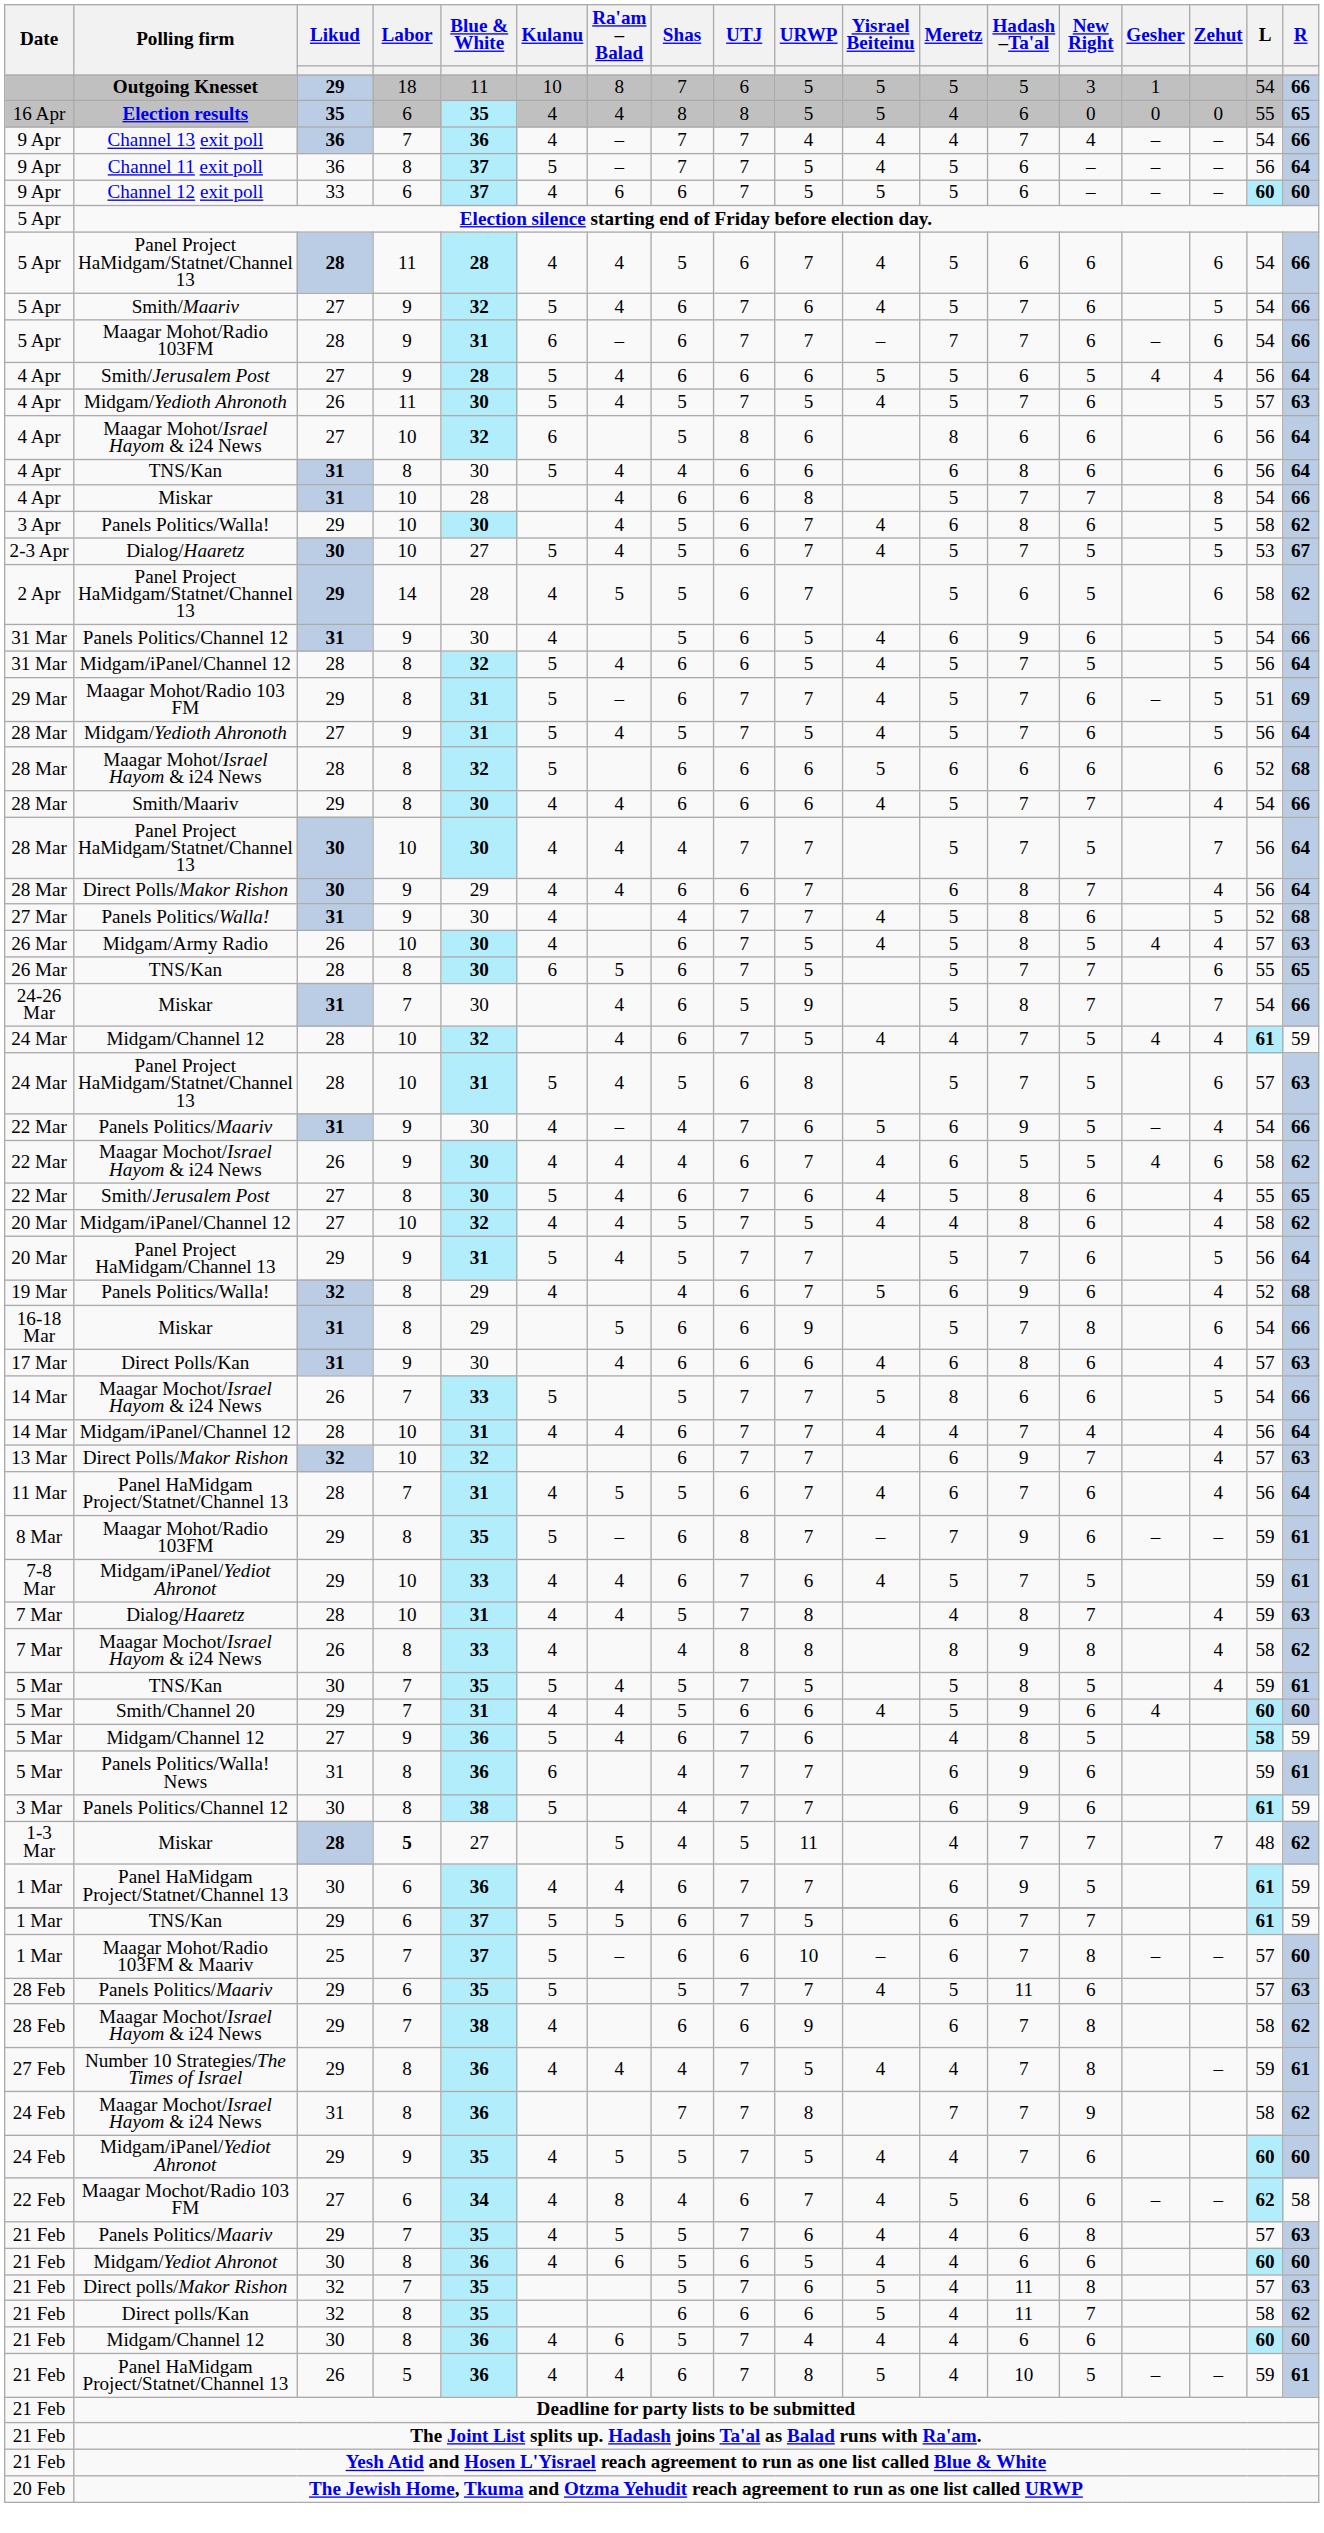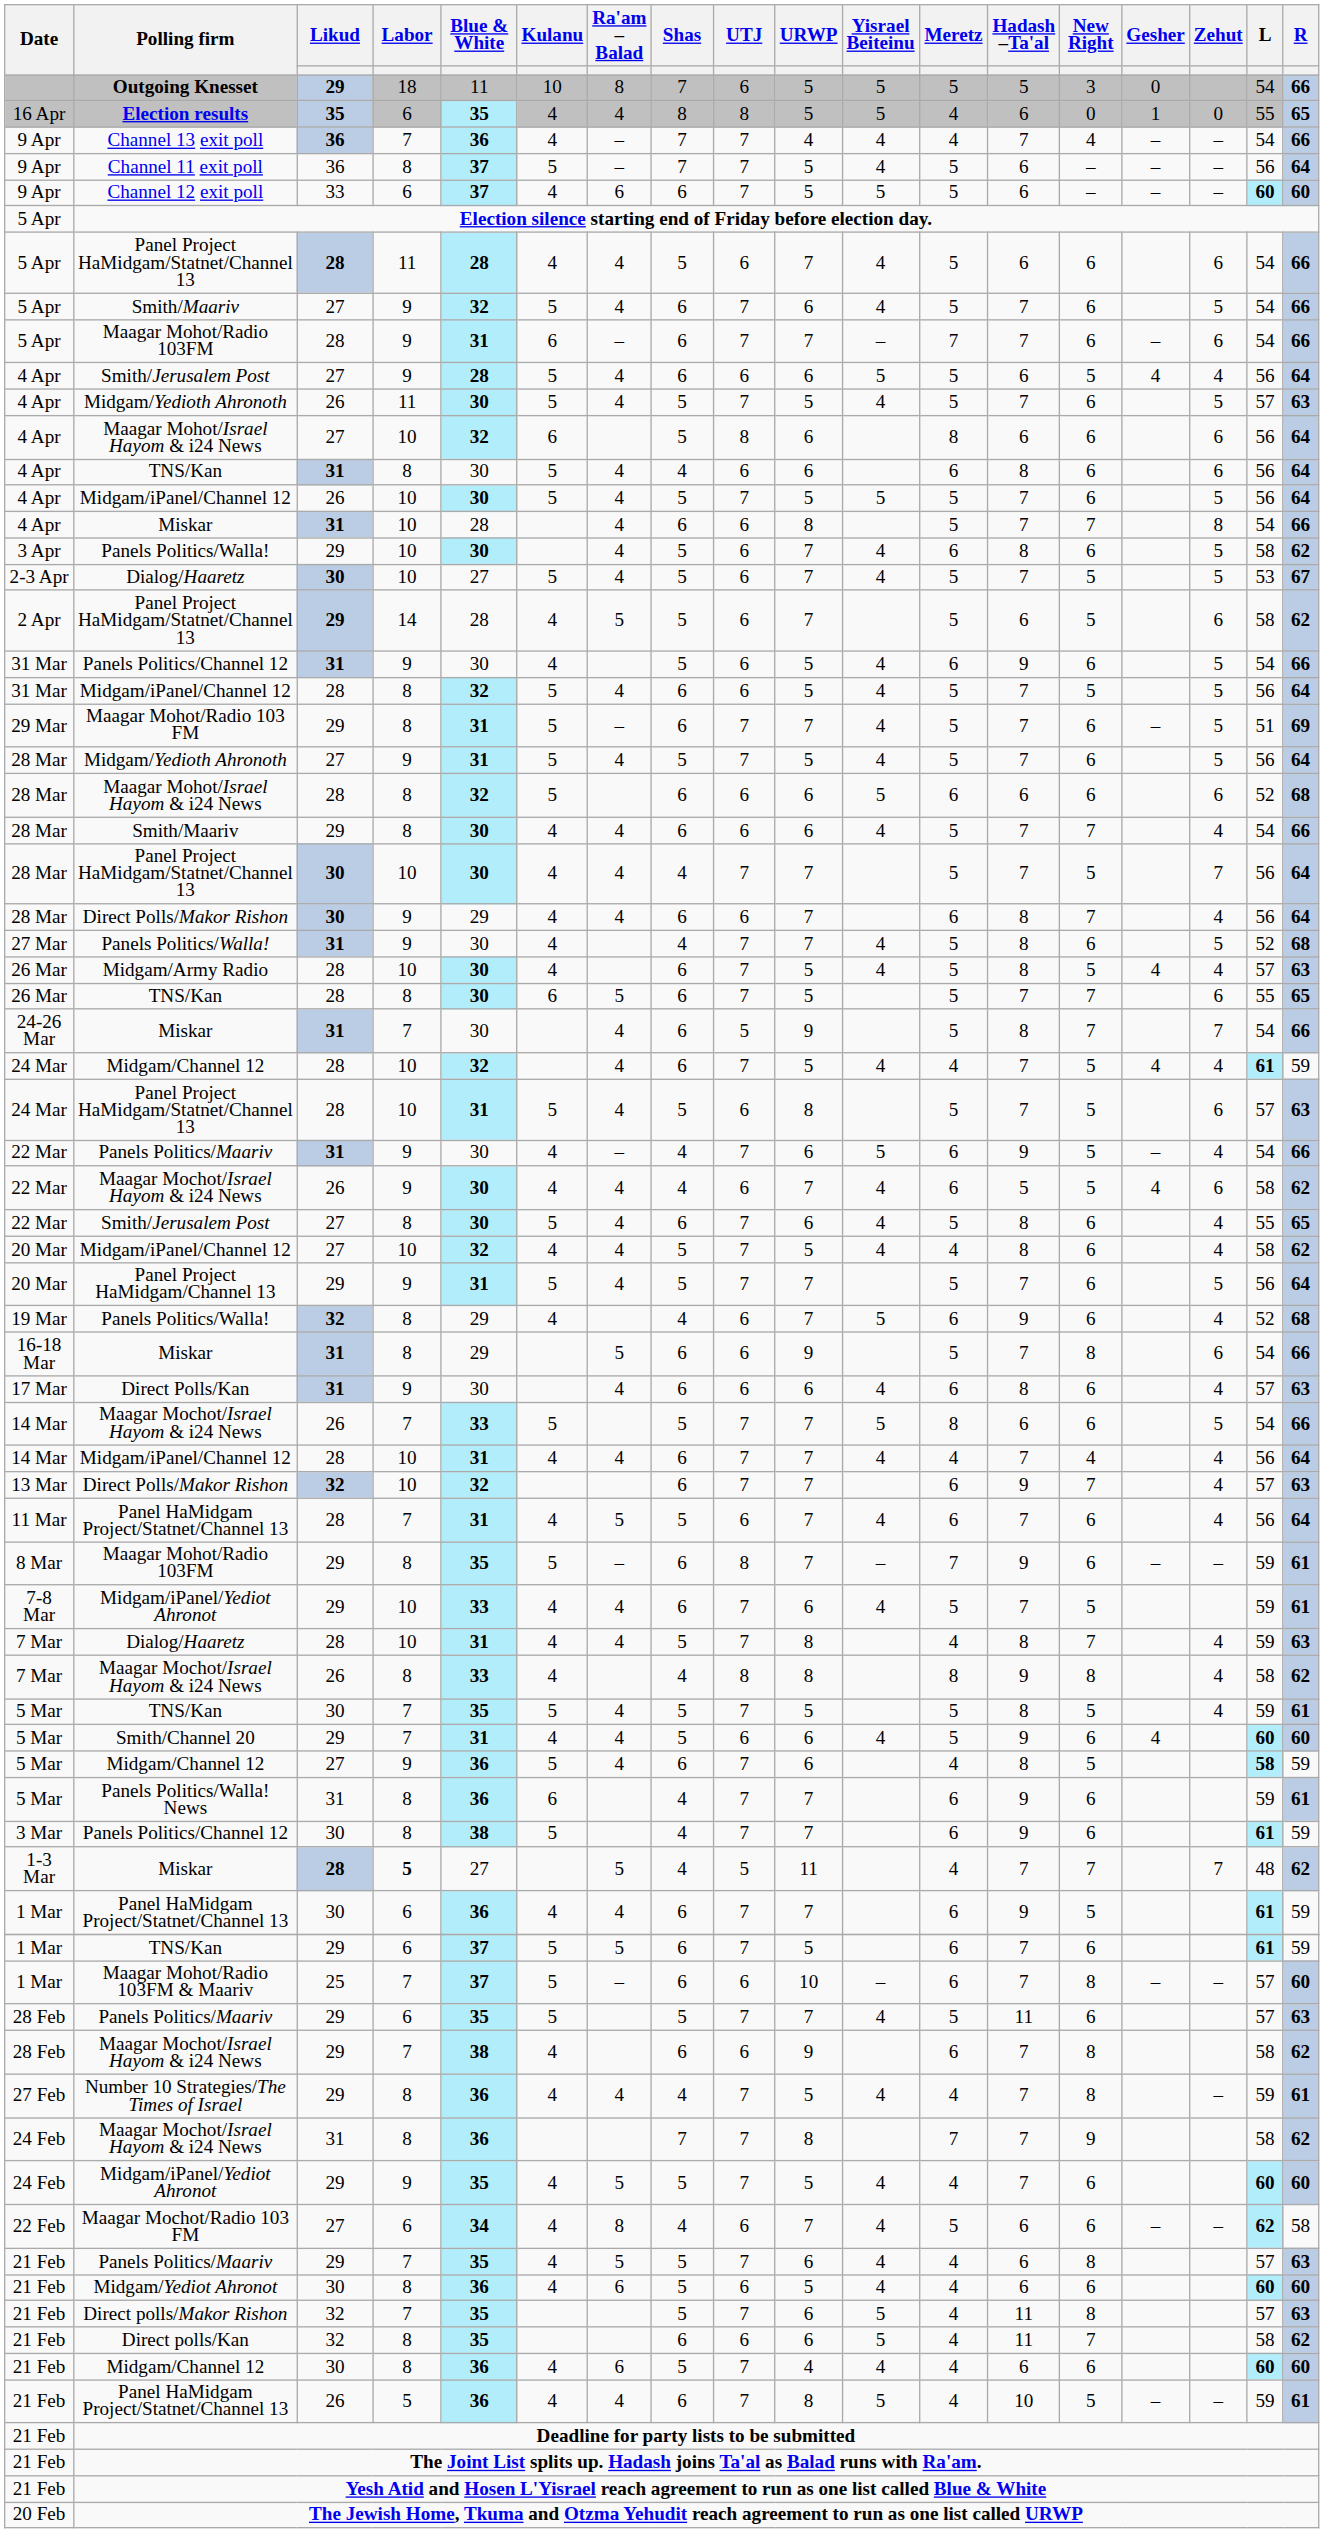(1156, 87) 1 -> (1156, 87) 0
(1156, 114) 0 -> (1156, 114) 1
+ row: (39, 498)
(335, 943) 26 -> (335, 969) 28
(1091, 1921) 7 -> (1091, 1947) 6
